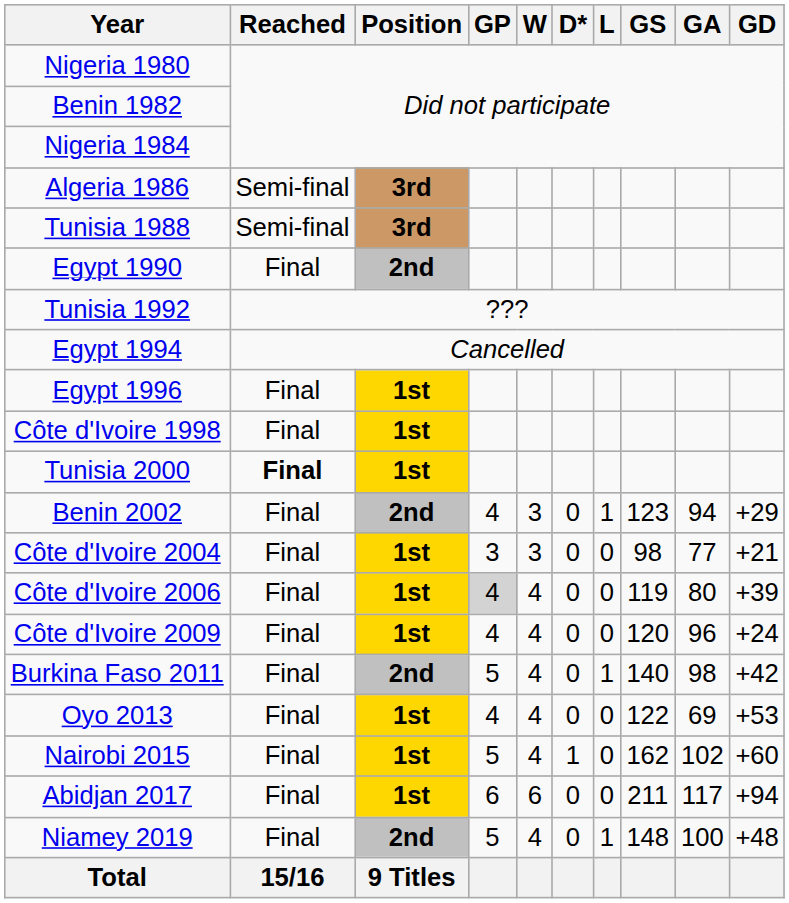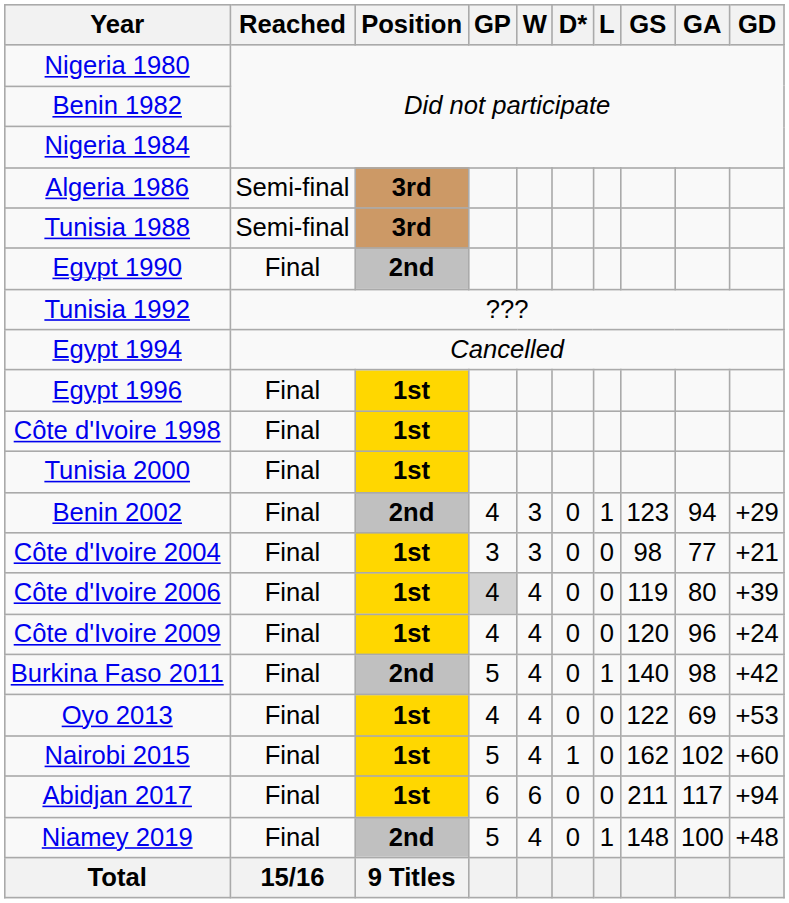(292, 471) bold -> (292, 471) normal
